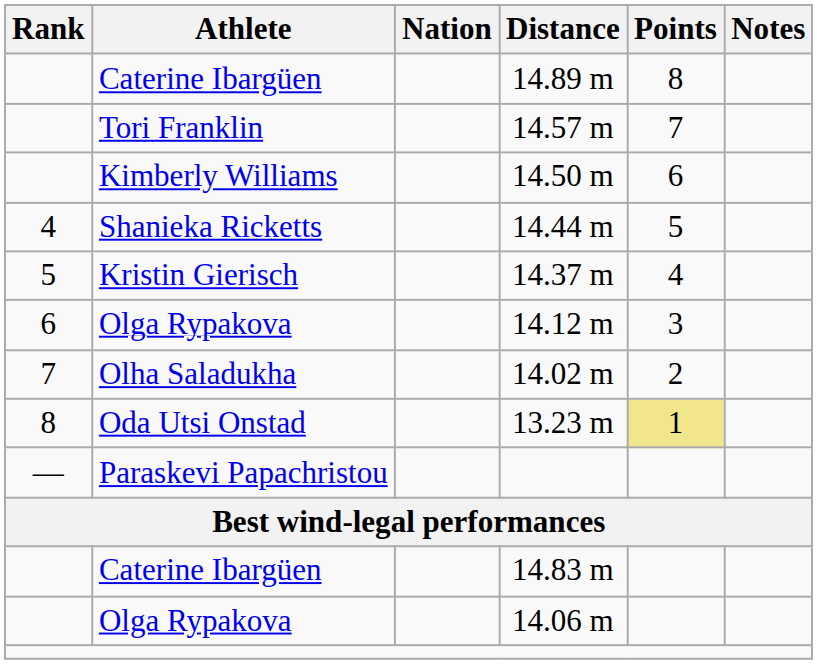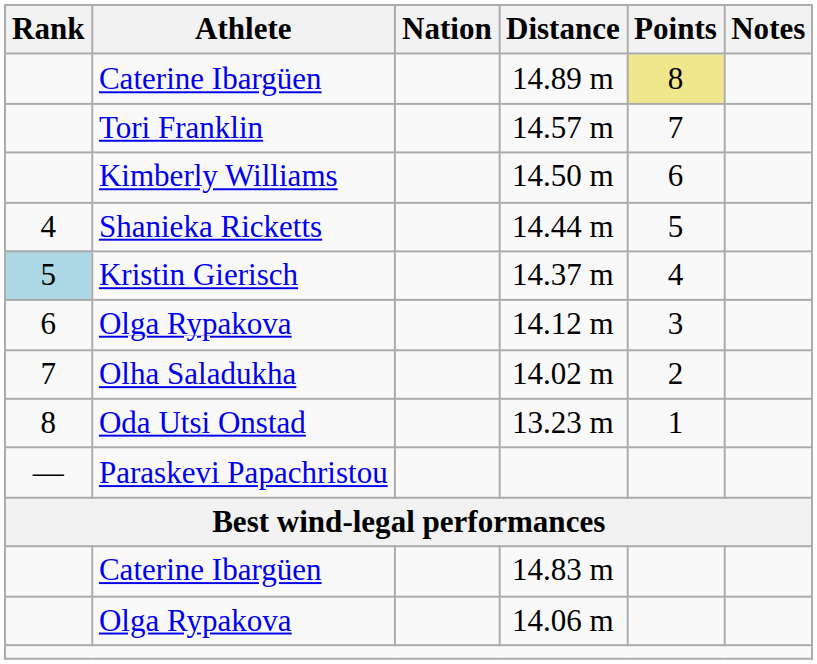(675, 78) no background -> (675, 78) khaki background
(48, 275) no background -> (48, 275) lightblue background
(675, 422) khaki background -> (675, 422) no background
